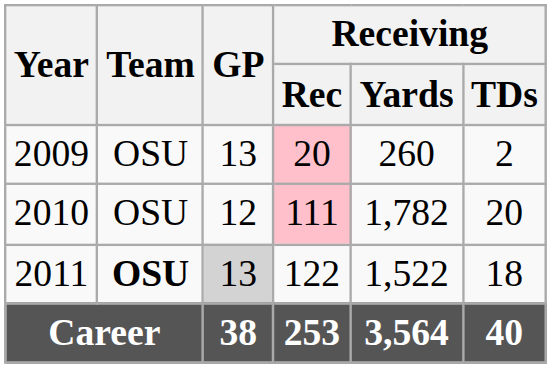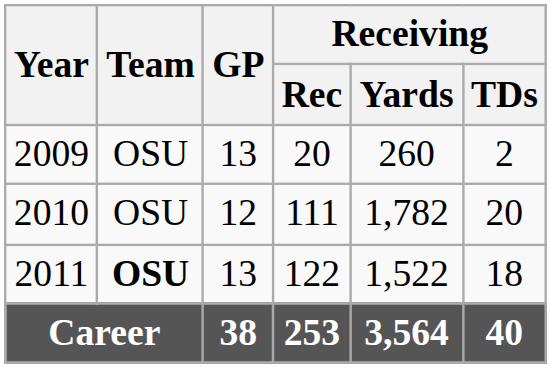(312, 153) pink background -> (312, 153) no background
(312, 213) pink background -> (312, 213) no background
(238, 272) lightgrey background -> (238, 272) no background
